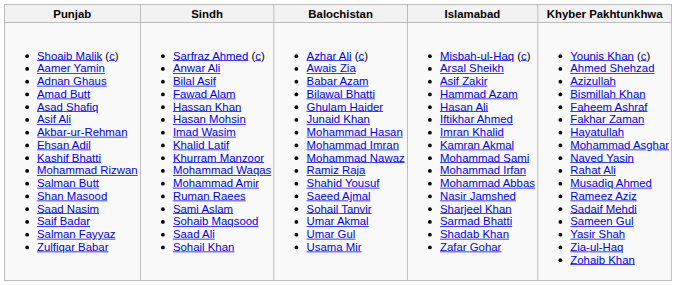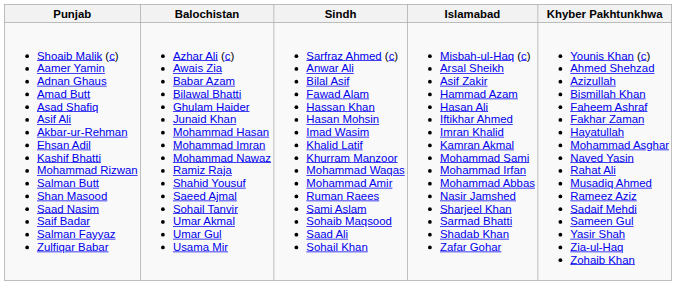columns swapped: (207, 13) <-> (341, 13)
